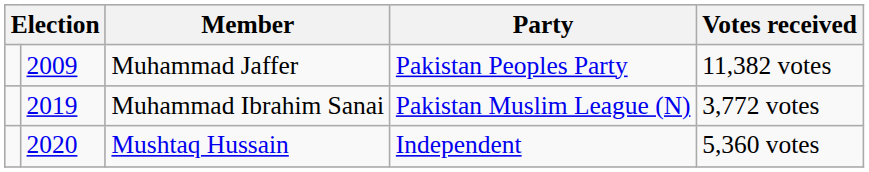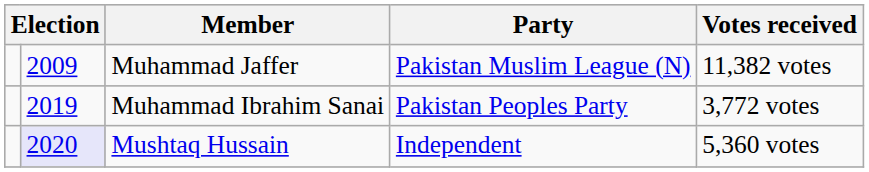(512, 65) Pakistan Peoples Party -> (543, 65) Pakistan Muslim League (N)
(543, 105) Pakistan Muslim League (N) -> (512, 105) Pakistan Peoples Party
(52, 145) no background -> (52, 145) lavender background
